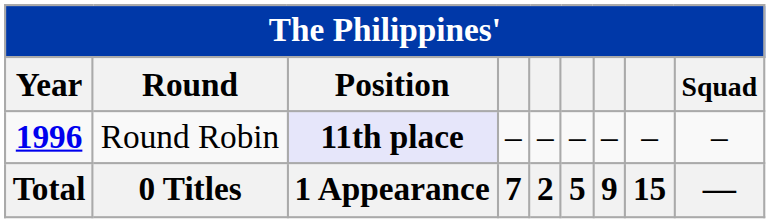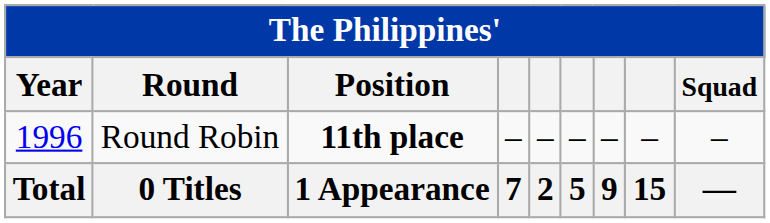(49, 136) bold -> (49, 136) normal
(392, 136) lavender background -> (392, 136) no background
